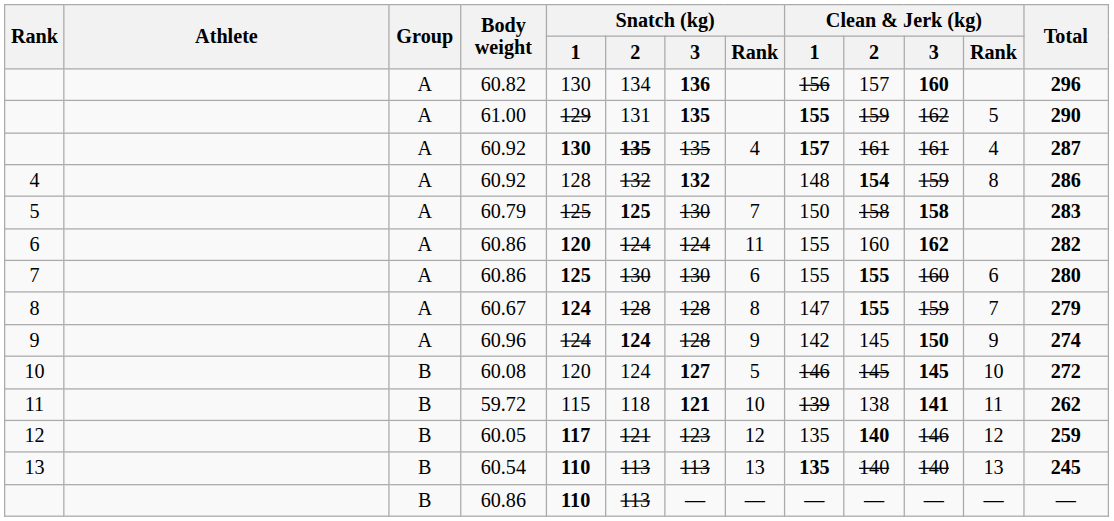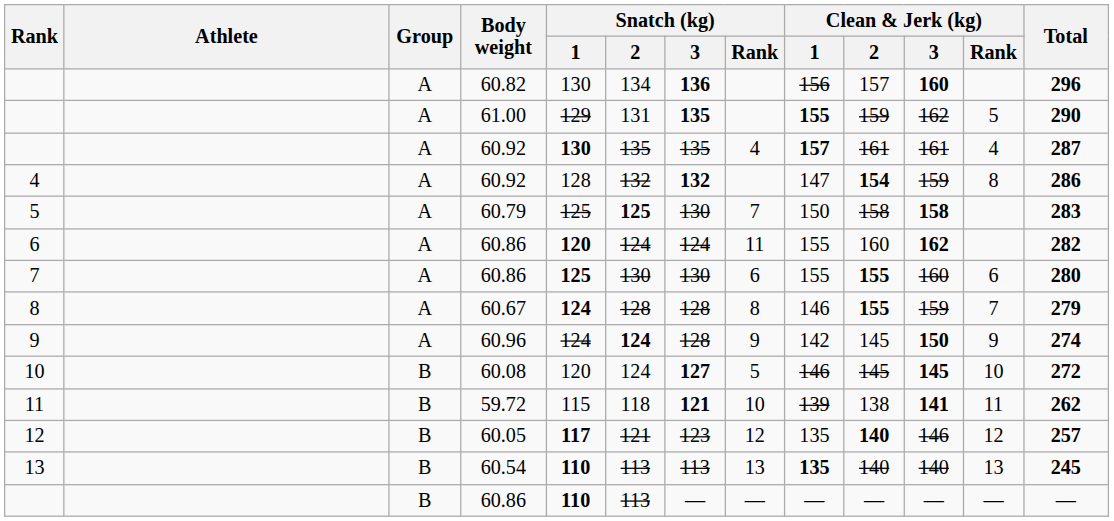(635, 148) bold -> (635, 148) normal
(814, 180) 148 -> (814, 180) 147
(814, 308) 147 -> (814, 308) 146
(1066, 436) 259 -> (1066, 436) 257
